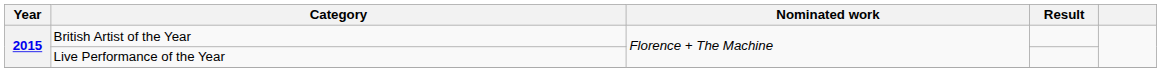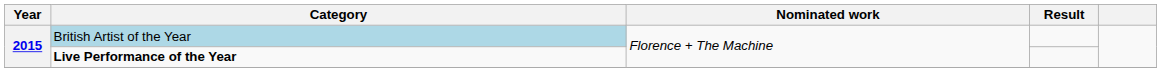(122, 36) no background -> (122, 36) lightblue background
(139, 57) normal -> (145, 57) bold
